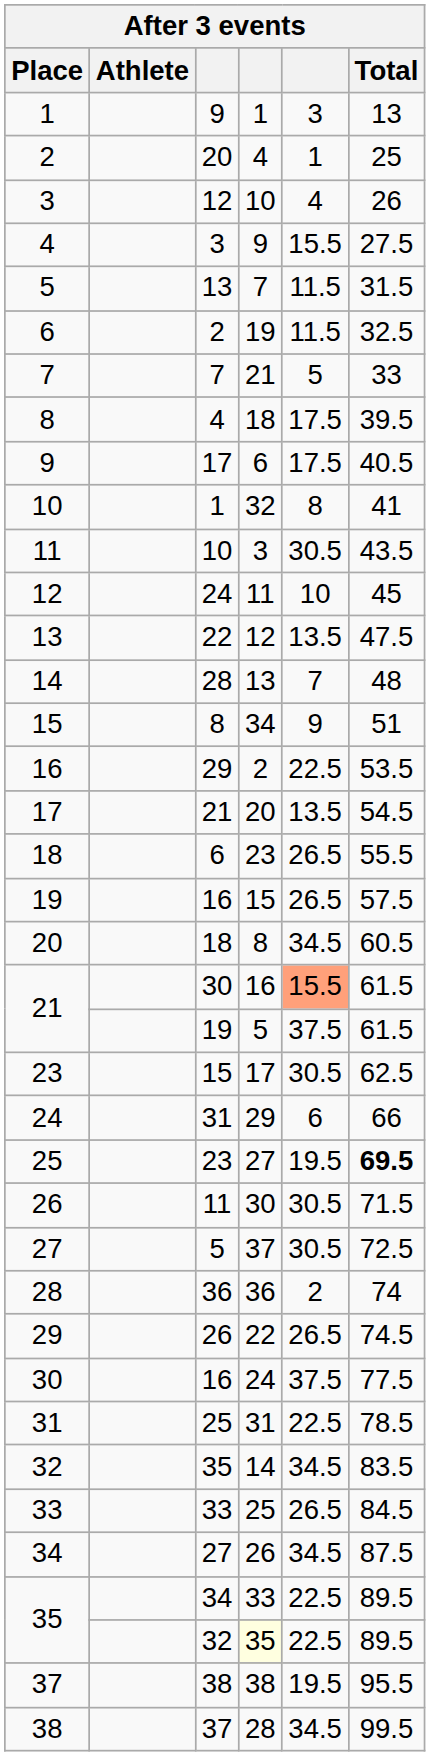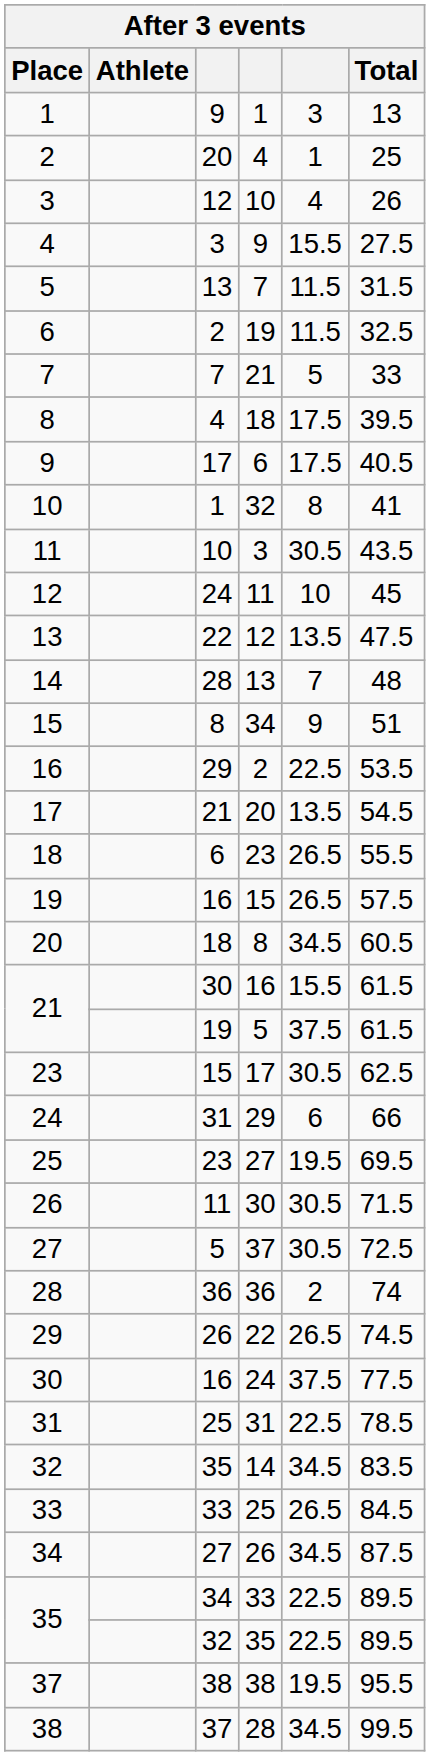(315, 986) lightsalmon background -> (315, 986) no background
(386, 1161) bold -> (386, 1161) normal
(260, 1641) lightyellow background -> (260, 1641) no background
